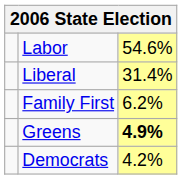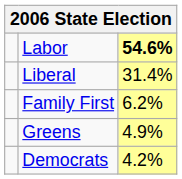(147, 47) normal -> (147, 47) bold
(143, 132) bold -> (143, 132) normal
